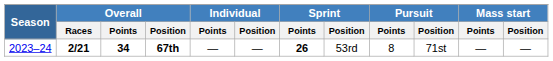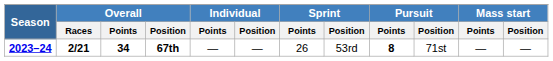(30, 48) normal -> (30, 48) bold
(302, 48) bold -> (302, 48) normal
(391, 48) normal -> (391, 48) bold
